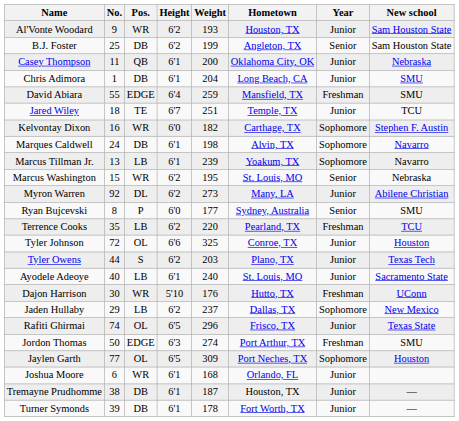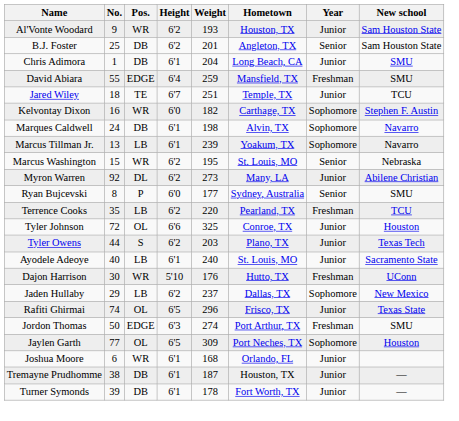(210, 45) 199 -> (210, 45) 201
- row: (54, 62)
